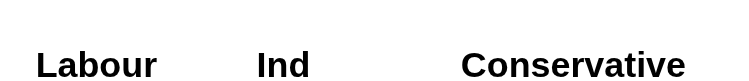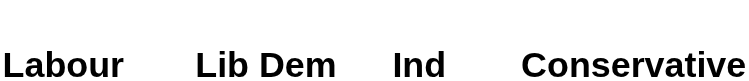+ column: (266, 16)
